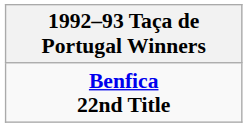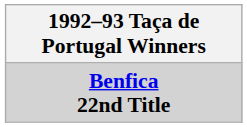(124, 92) no background -> (124, 92) lightgrey background
